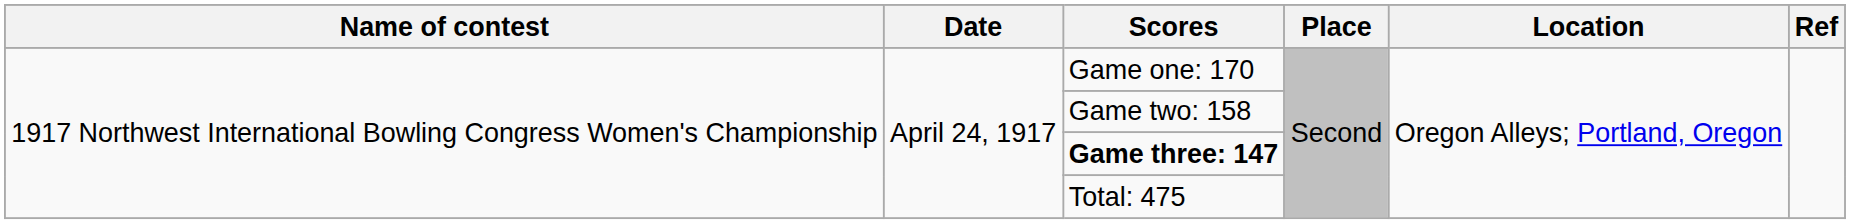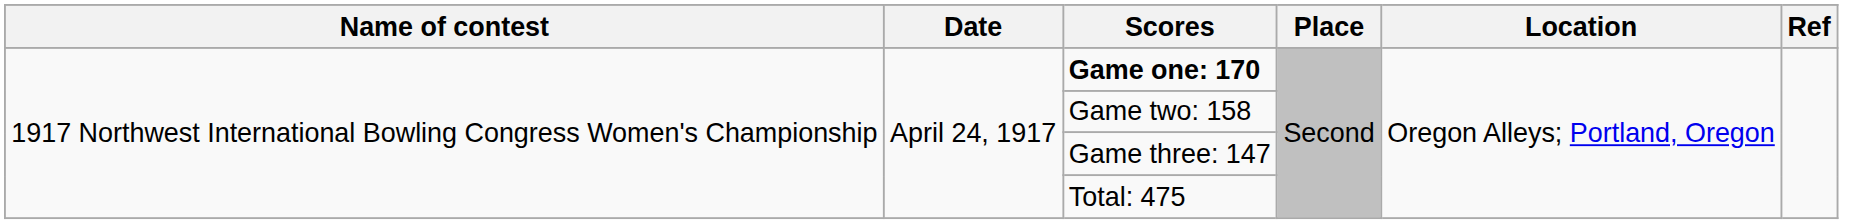(1162, 69) normal -> (1165, 69) bold
(1174, 154) bold -> (1170, 154) normal
